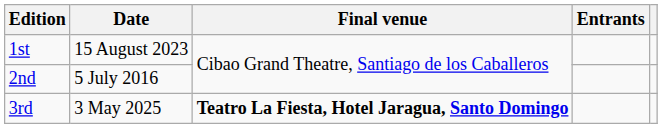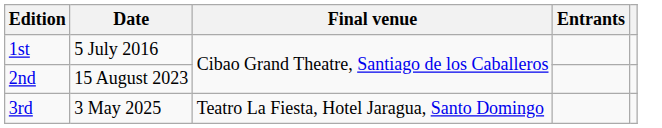(131, 49) 15 August 2023 -> (116, 49) 5 July 2016
(116, 79) 5 July 2016 -> (131, 79) 15 August 2023
(383, 108) bold -> (370, 108) normal
